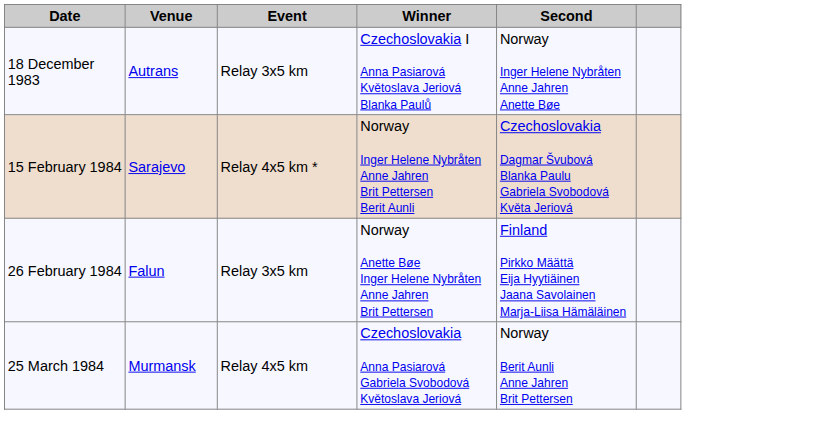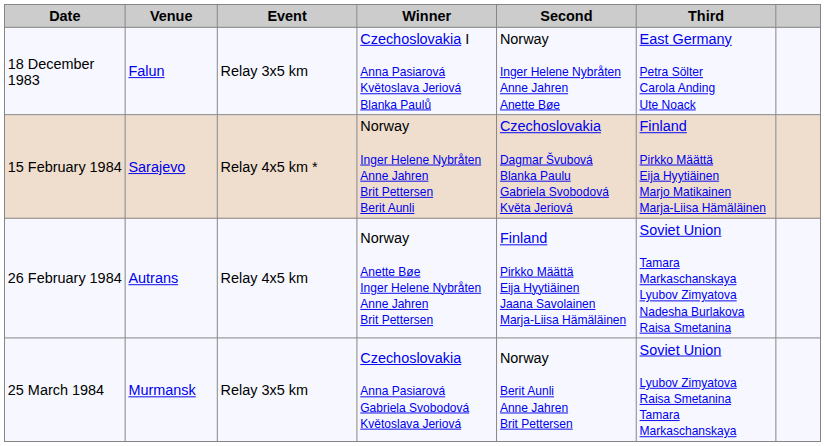+ column: (706, 16)
(153, 71) Autrans -> (146, 71) Falun
(146, 270) Falun -> (153, 278) Autrans
(264, 270) Relay 3x5 km -> (264, 278) Relay 4x5 km
(264, 365) Relay 4x5 km -> (264, 390) Relay 3x5 km
